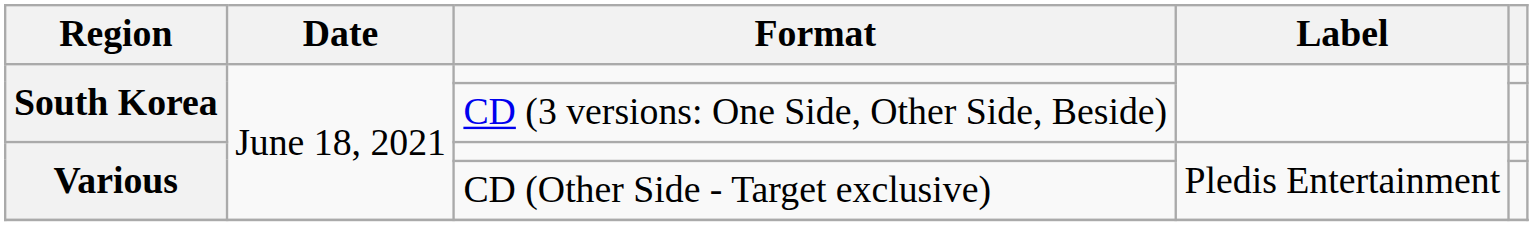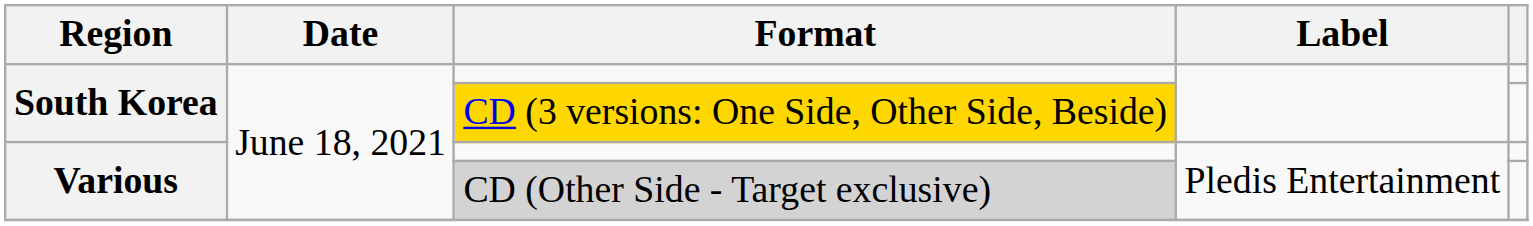(815, 111) no background -> (815, 111) gold background
(727, 189) no background -> (727, 189) lightgrey background
